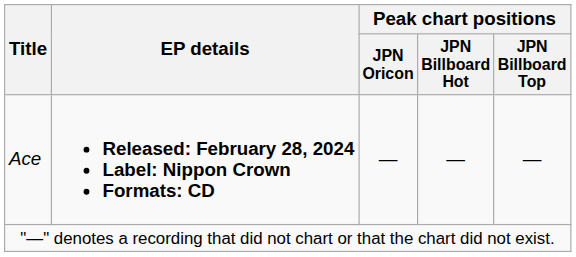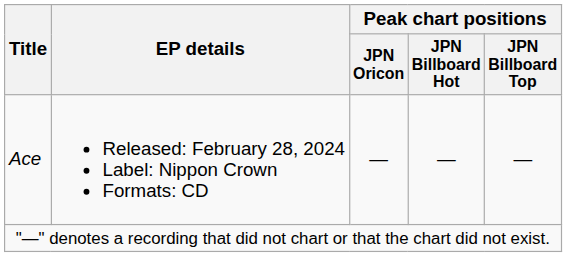(205, 170) bold -> (200, 170) normal
